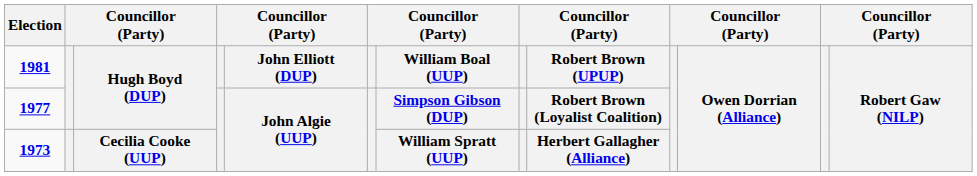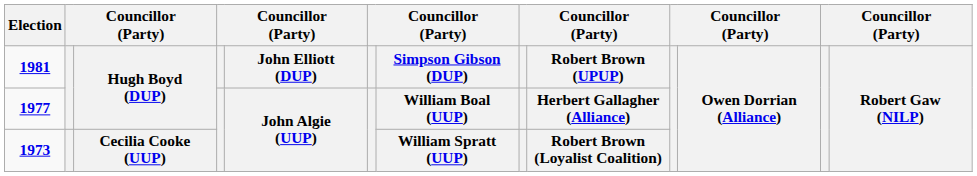(447, 66) William Boal (UUP) -> (447, 66) Simpson Gibson (DUP)
(447, 108) Simpson Gibson (DUP) -> (447, 108) William Boal (UUP)
(598, 108) Robert Brown (Loyalist Coalition) -> (598, 108) Herbert Gallagher (Alliance)
(598, 150) Herbert Gallagher (Alliance) -> (598, 150) Robert Brown (Loyalist Coalition)
